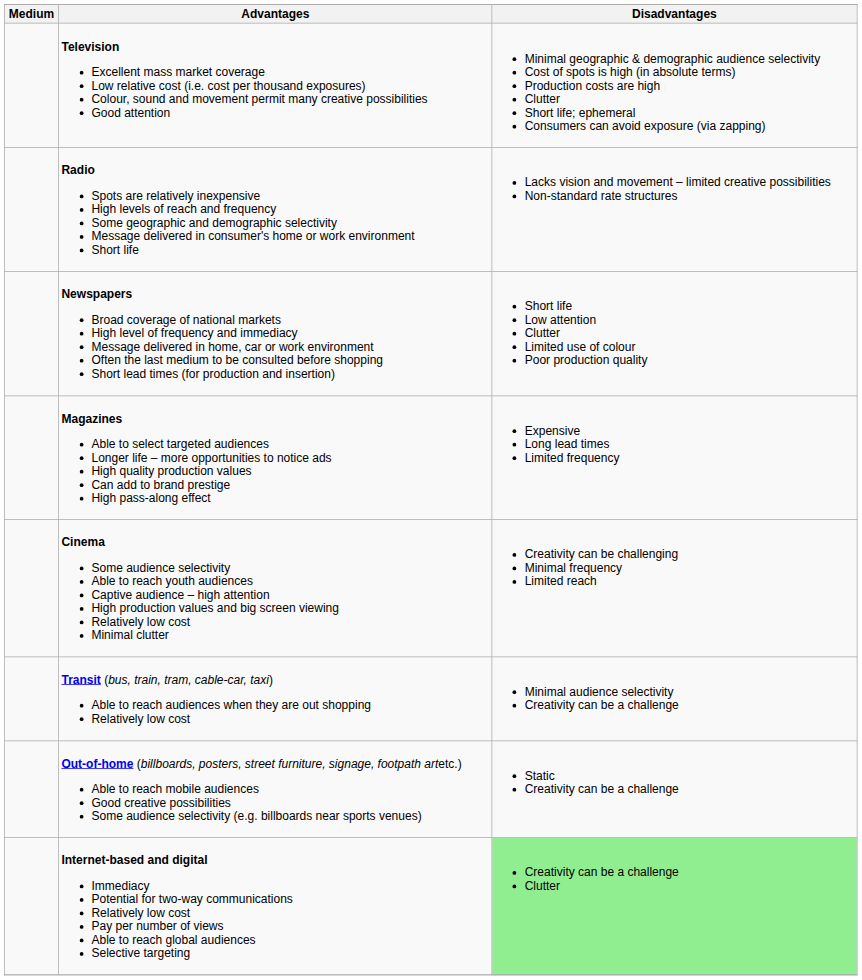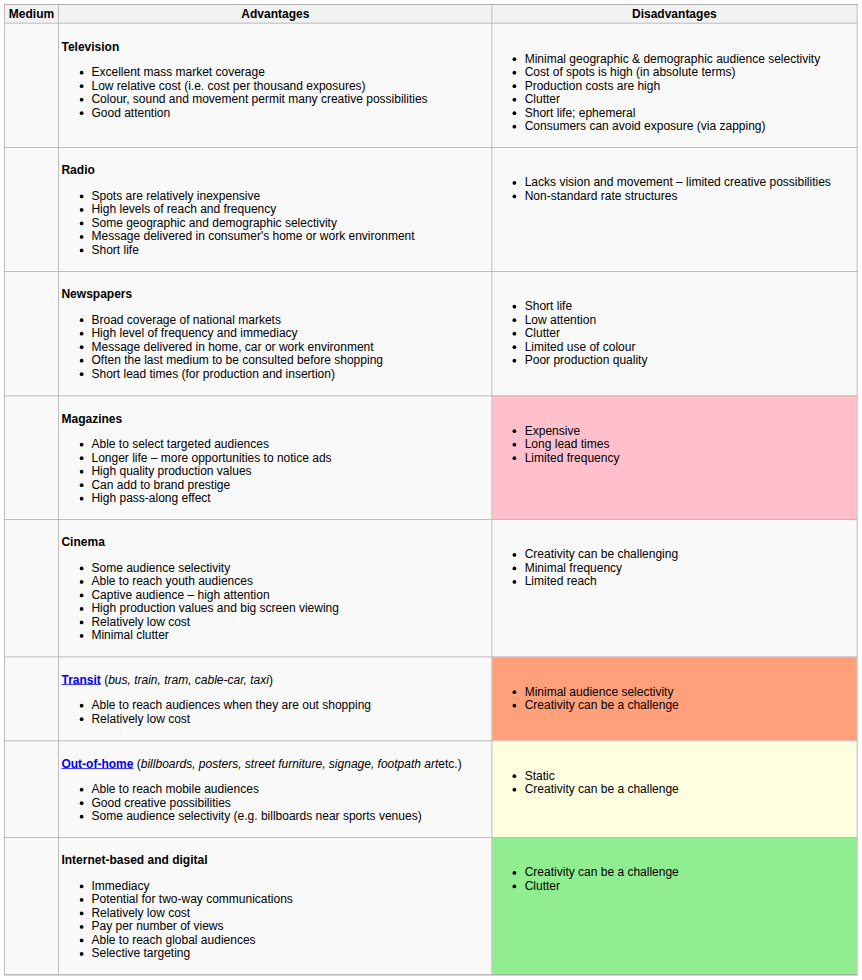(674, 444) no background -> (674, 444) pink background
(674, 699) no background -> (674, 699) lightsalmon background
(674, 782) no background -> (674, 782) lightyellow background
